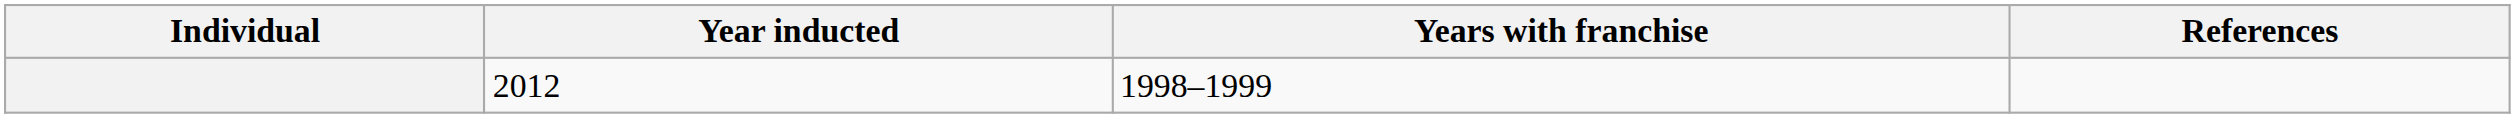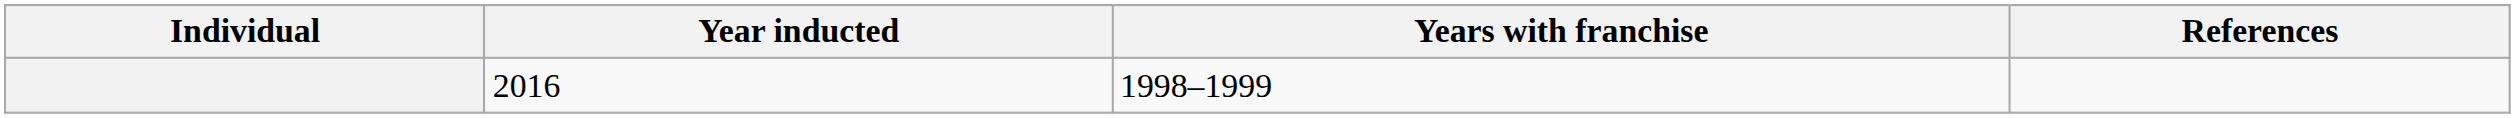(527, 84) 2012 -> (527, 84) 2016
